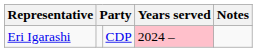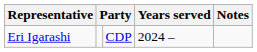(156, 36) pink background -> (156, 36) no background
